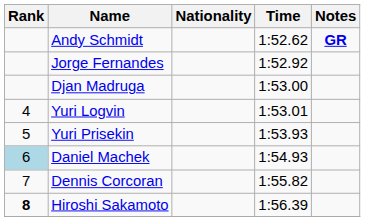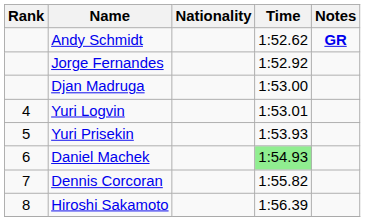(26, 157) lightblue background -> (26, 157) no background
(283, 157) no background -> (283, 157) lightgreen background
(26, 205) bold -> (26, 205) normal
